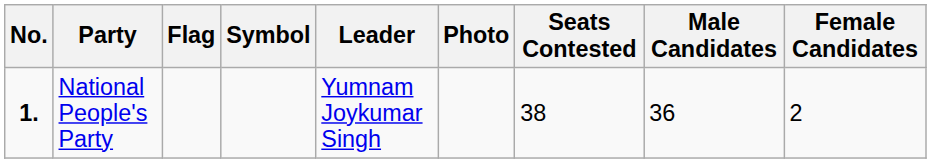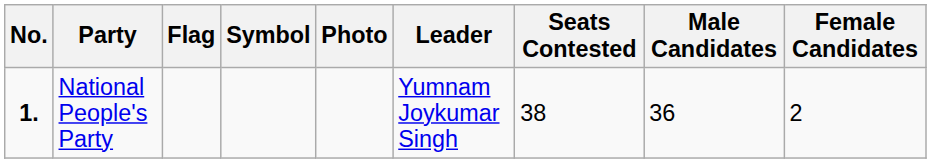columns swapped: (377, 36) <-> (476, 36)
